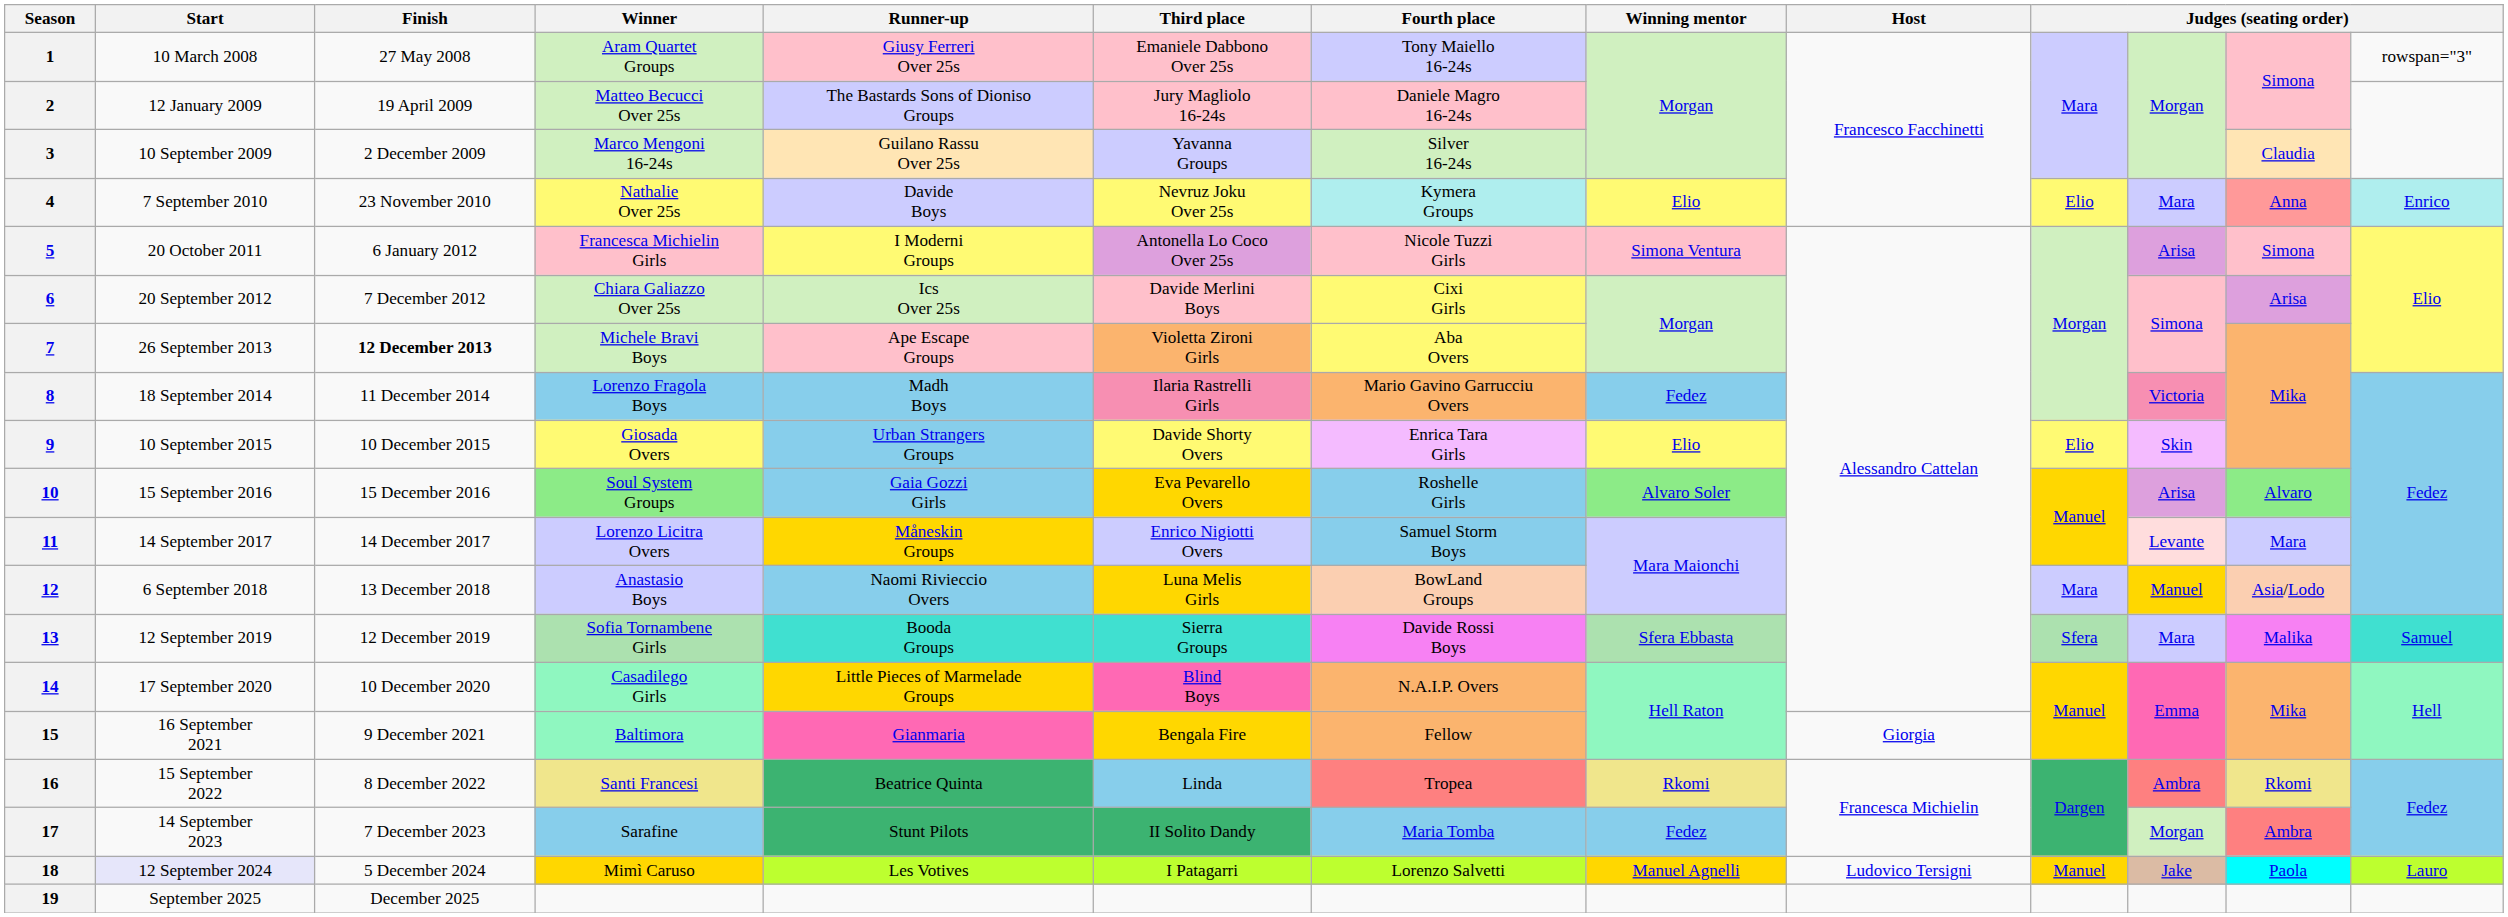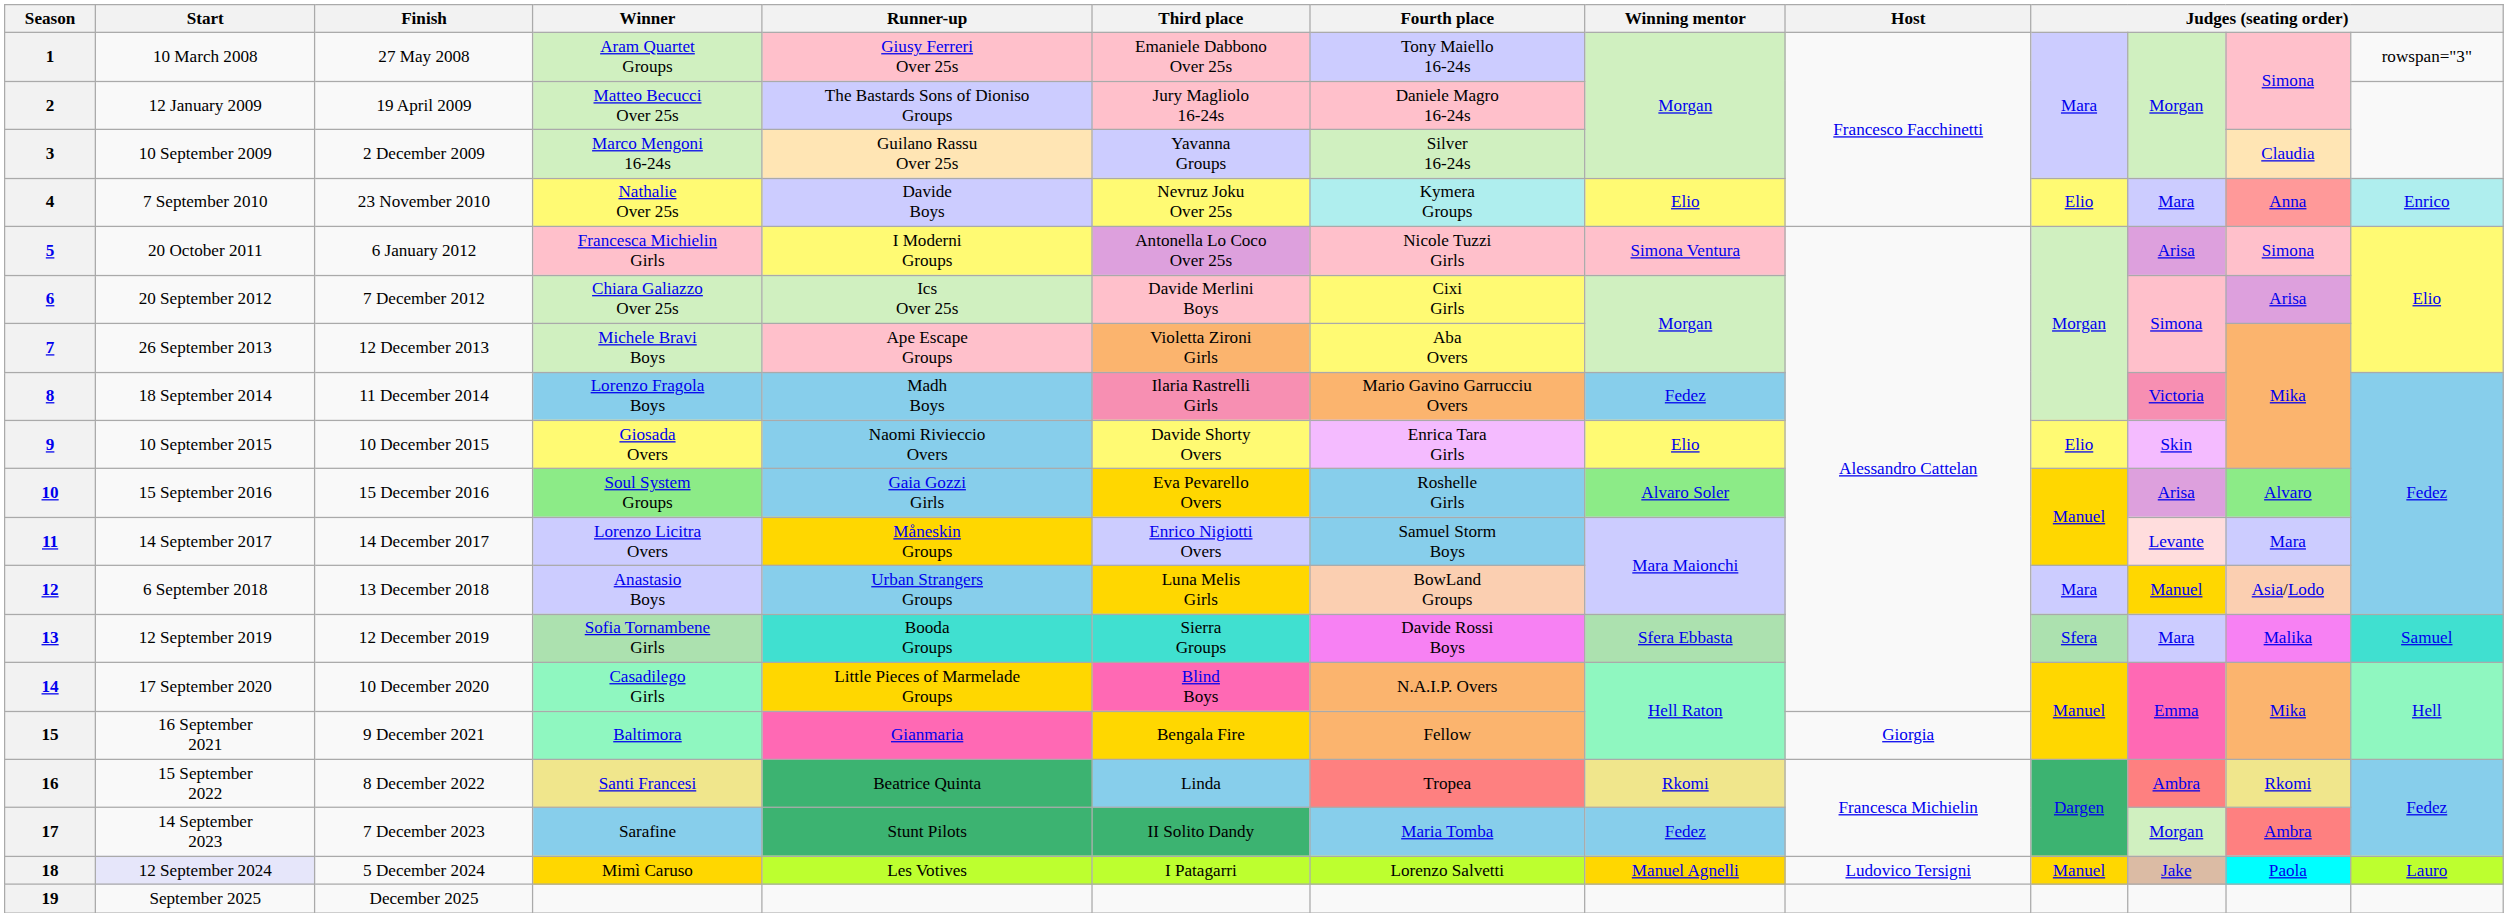(425, 347) bold -> (424, 347) normal
(929, 444) Urban Strangers Groups -> (927, 444) Naomi Rivieccio Overs
(929, 589) Naomi Rivieccio Overs -> (927, 589) Urban Strangers Groups
